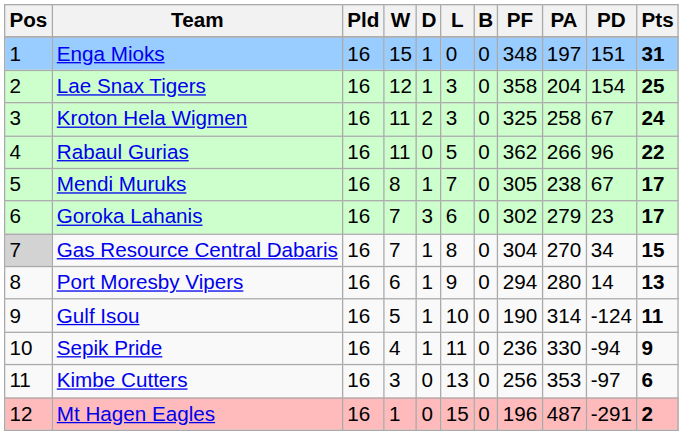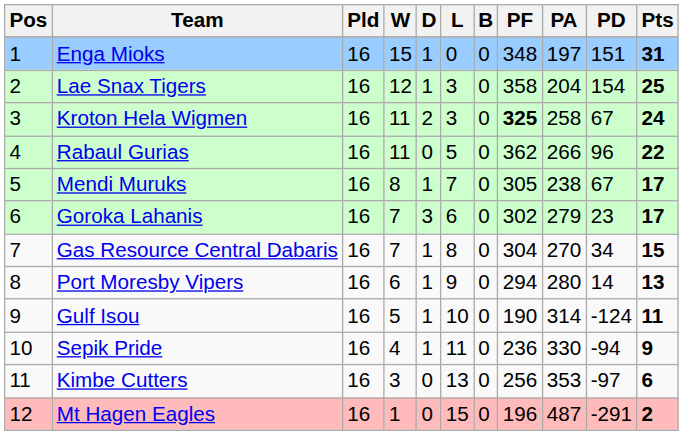(520, 119) normal -> (520, 119) bold
(15, 250) lightgrey background -> (15, 250) no background
